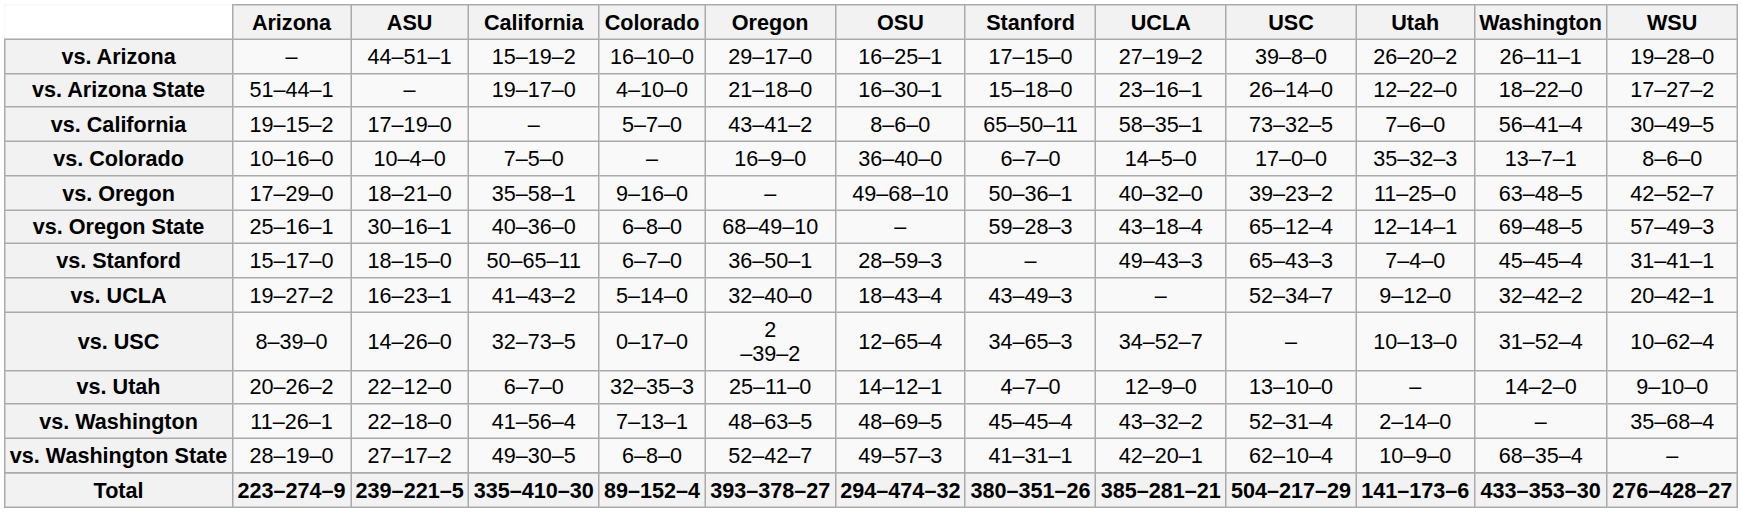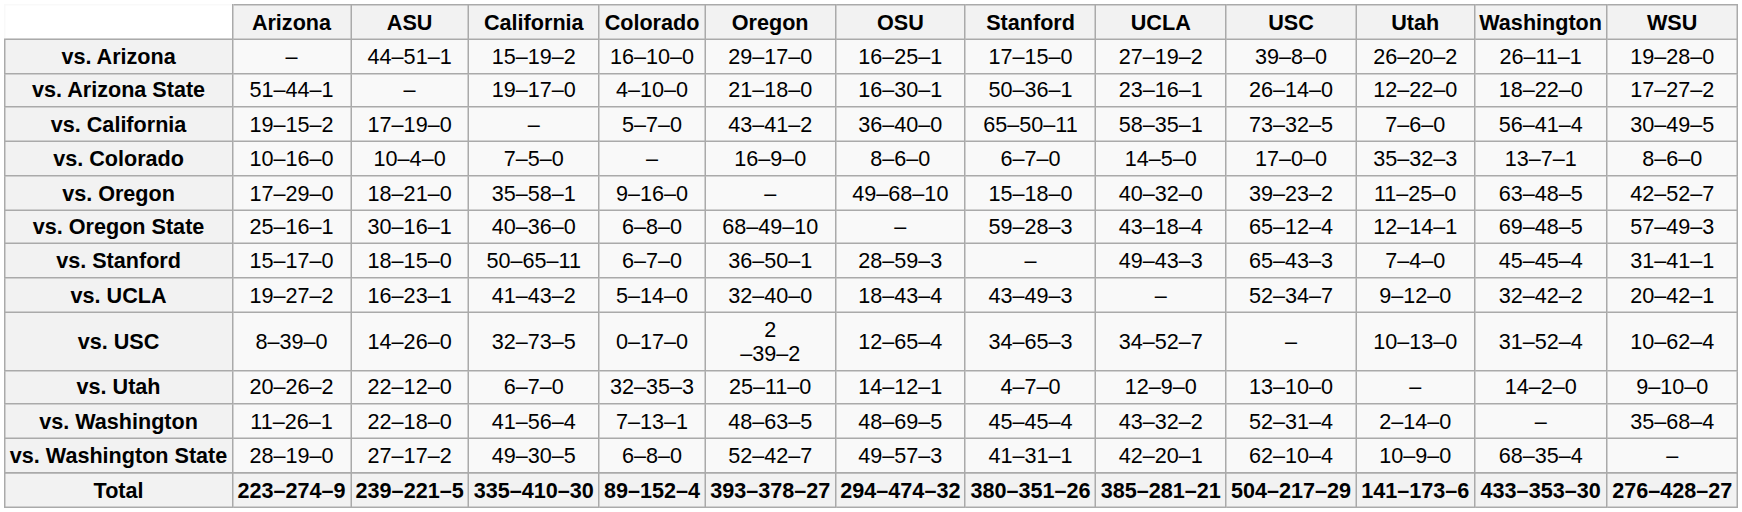(1031, 90) 15–18–0 -> (1031, 90) 50–36–1
(900, 125) 8–6–0 -> (900, 125) 36–40–0
(900, 159) 36–40–0 -> (900, 159) 8–6–0
(1031, 193) 50–36–1 -> (1031, 193) 15–18–0
